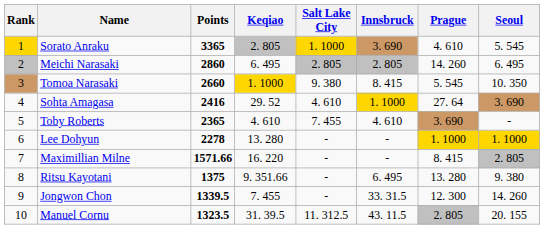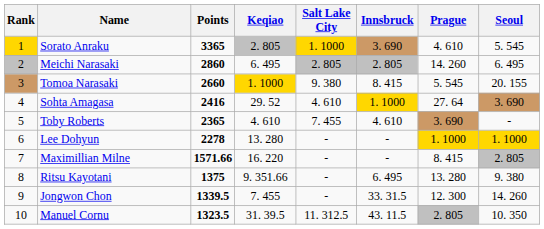(509, 83) 10. 350 -> (509, 83) 20. 155
(509, 214) 20. 155 -> (509, 214) 10. 350
